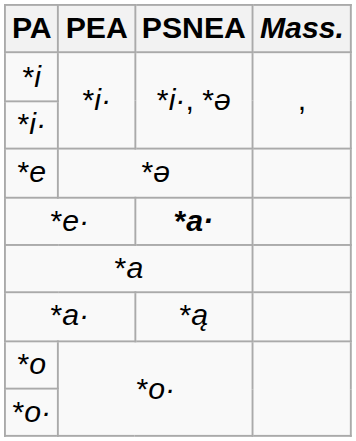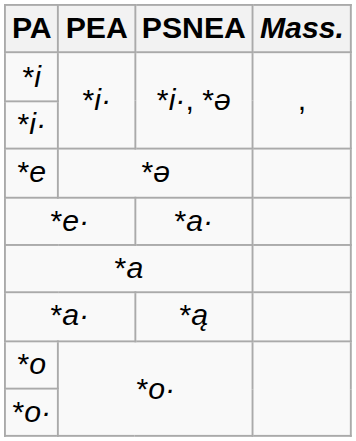(194, 220) bold -> (194, 220) normal
